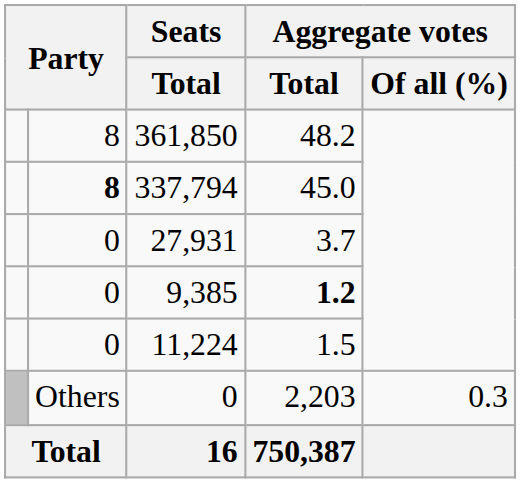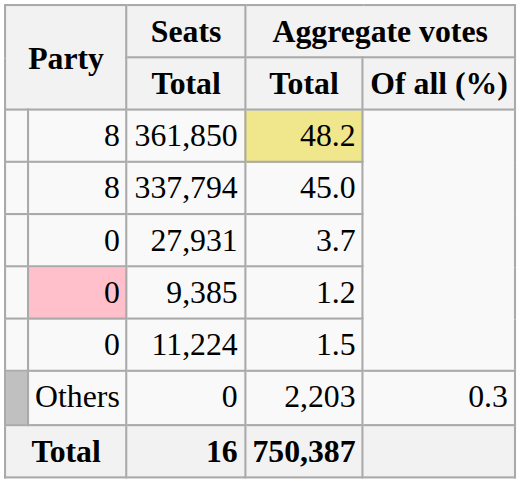(328, 135) no background -> (328, 135) khaki background
(112, 188) bold -> (112, 188) normal
(112, 292) no background -> (112, 292) pink background
(336, 292) bold -> (336, 292) normal
